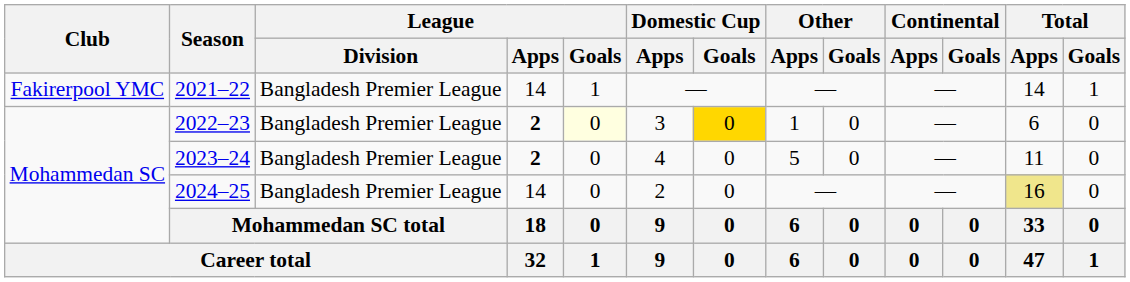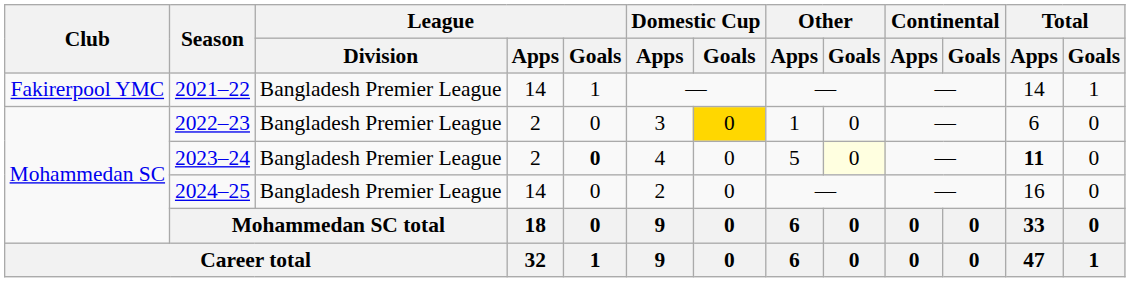(535, 123) bold -> (535, 123) normal
(595, 123) lightyellow background -> (595, 123) no background
(535, 157) bold -> (535, 157) normal
(595, 157) normal -> (595, 157) bold
(854, 157) no background -> (854, 157) lightyellow background
(1034, 157) normal -> (1034, 157) bold
(1034, 191) khaki background -> (1034, 191) no background
